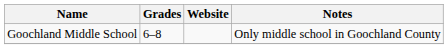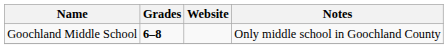(152, 33) normal -> (152, 33) bold
